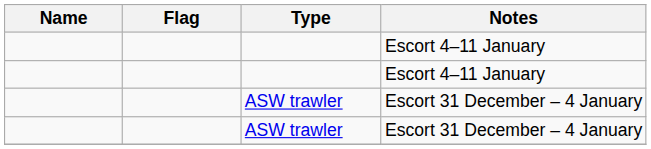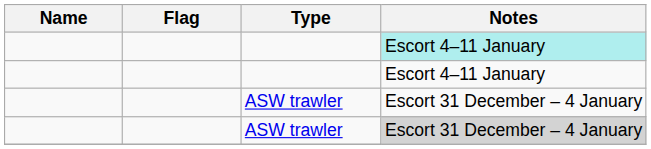(465, 46) no background -> (465, 46) paleturquoise background
(514, 130) no background -> (514, 130) lightgrey background
